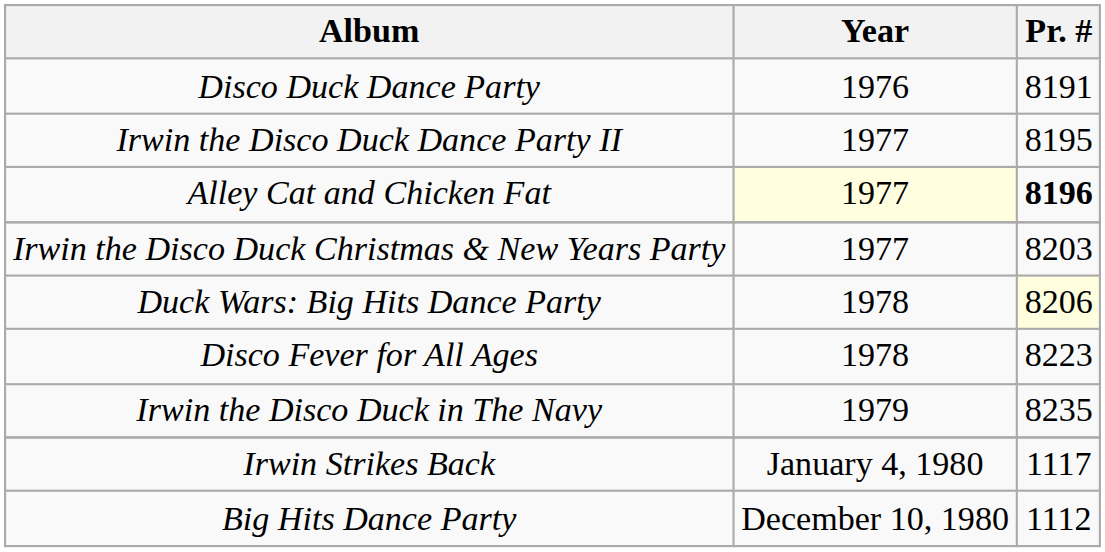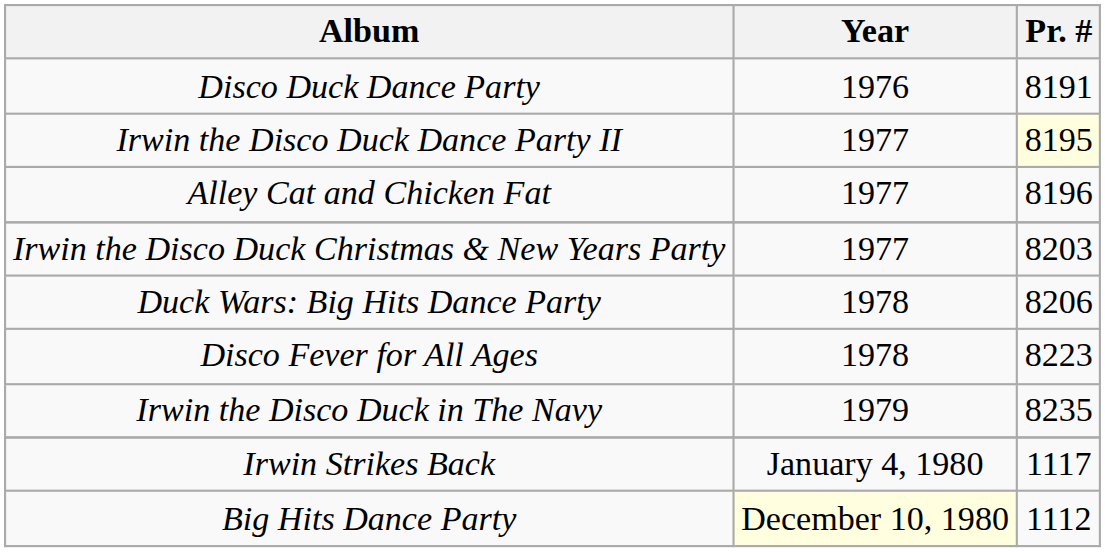(1059, 139) no background -> (1059, 139) lightyellow background
(875, 193) lightyellow background -> (875, 193) no background
(1059, 193) bold -> (1059, 193) normal
(1059, 301) lightyellow background -> (1059, 301) no background
(875, 517) no background -> (875, 517) lightyellow background
